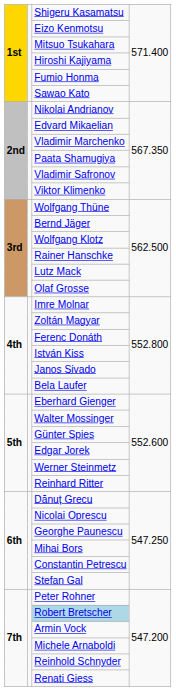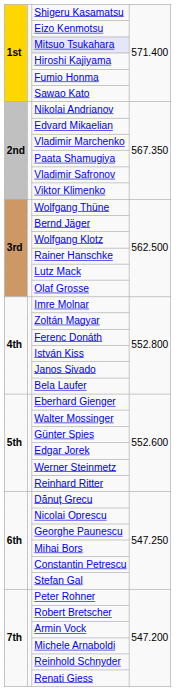(74, 45) no background -> (74, 45) lavender background
(73, 613) lightblue background -> (73, 613) no background
